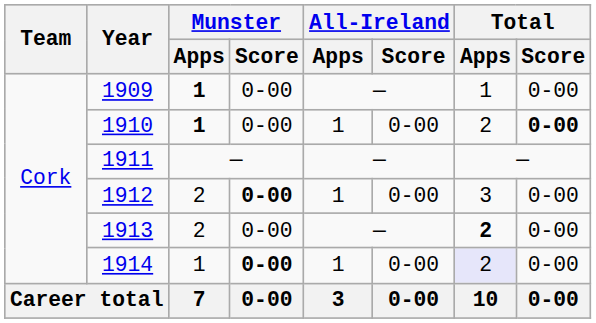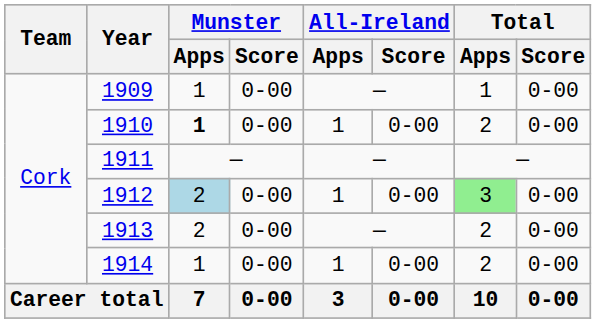(199, 92) bold -> (199, 92) normal
(553, 126) bold -> (553, 126) normal
(199, 196) no background -> (199, 196) lightblue background
(267, 196) bold -> (267, 196) normal
(486, 196) no background -> (486, 196) lightgreen background
(486, 231) bold -> (486, 231) normal
(267, 265) bold -> (267, 265) normal
(486, 265) lavender background -> (486, 265) no background
